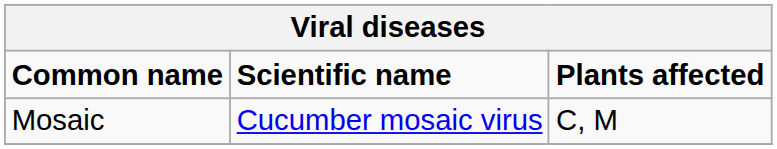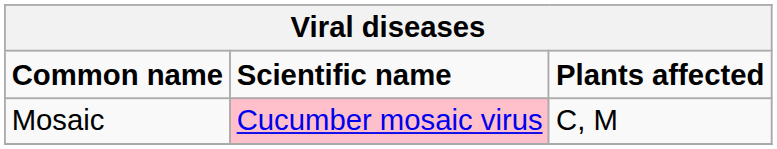(390, 120) no background -> (390, 120) pink background
